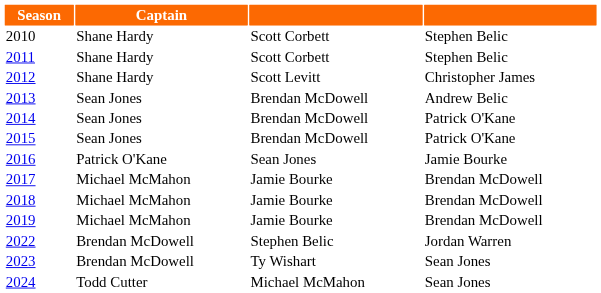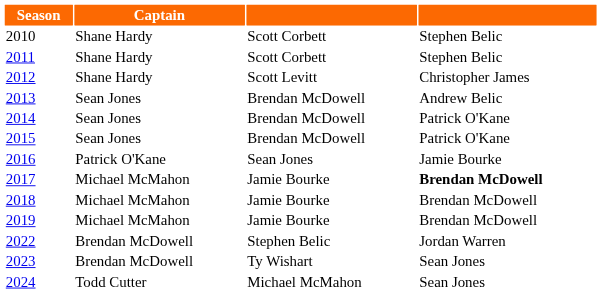(484, 179) normal -> (481, 179) bold
